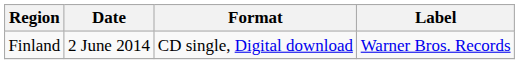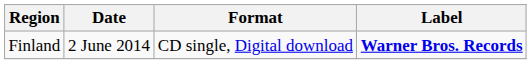(436, 44) normal -> (442, 44) bold
